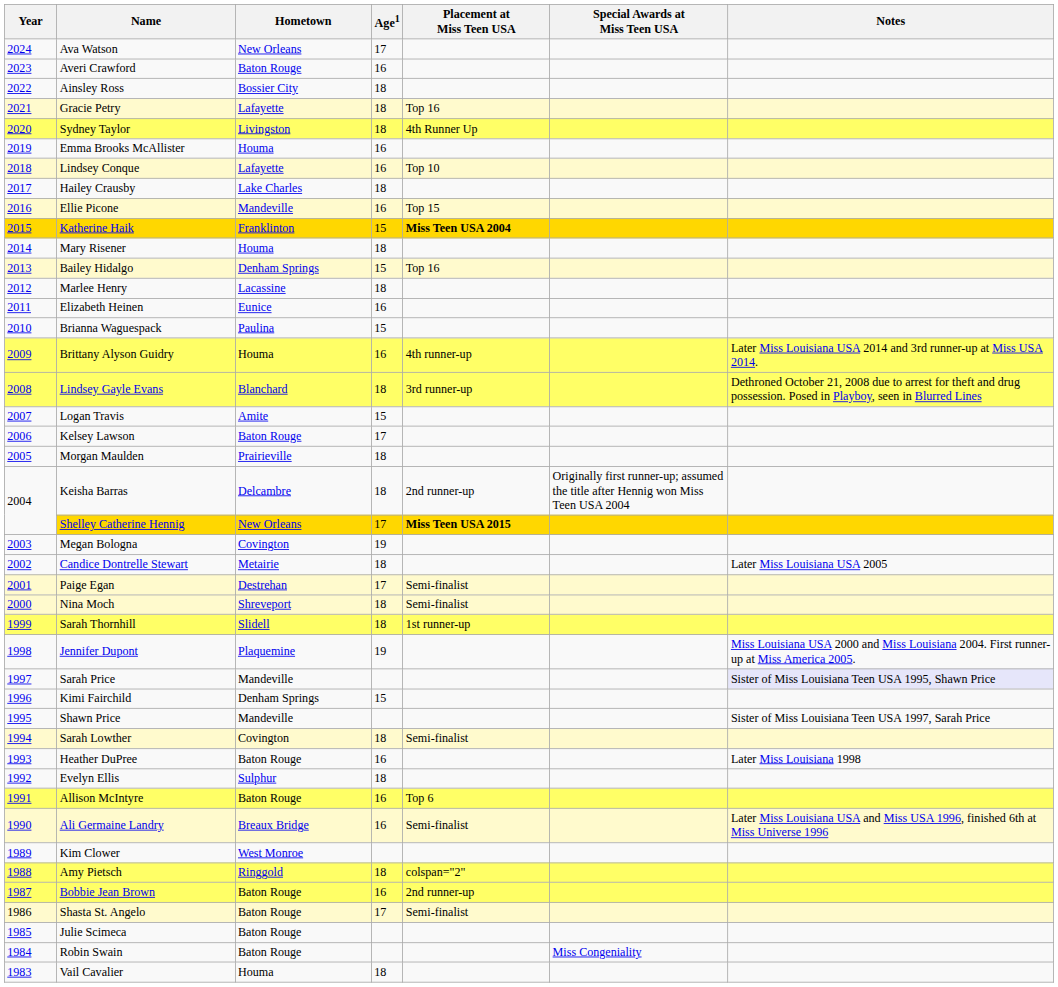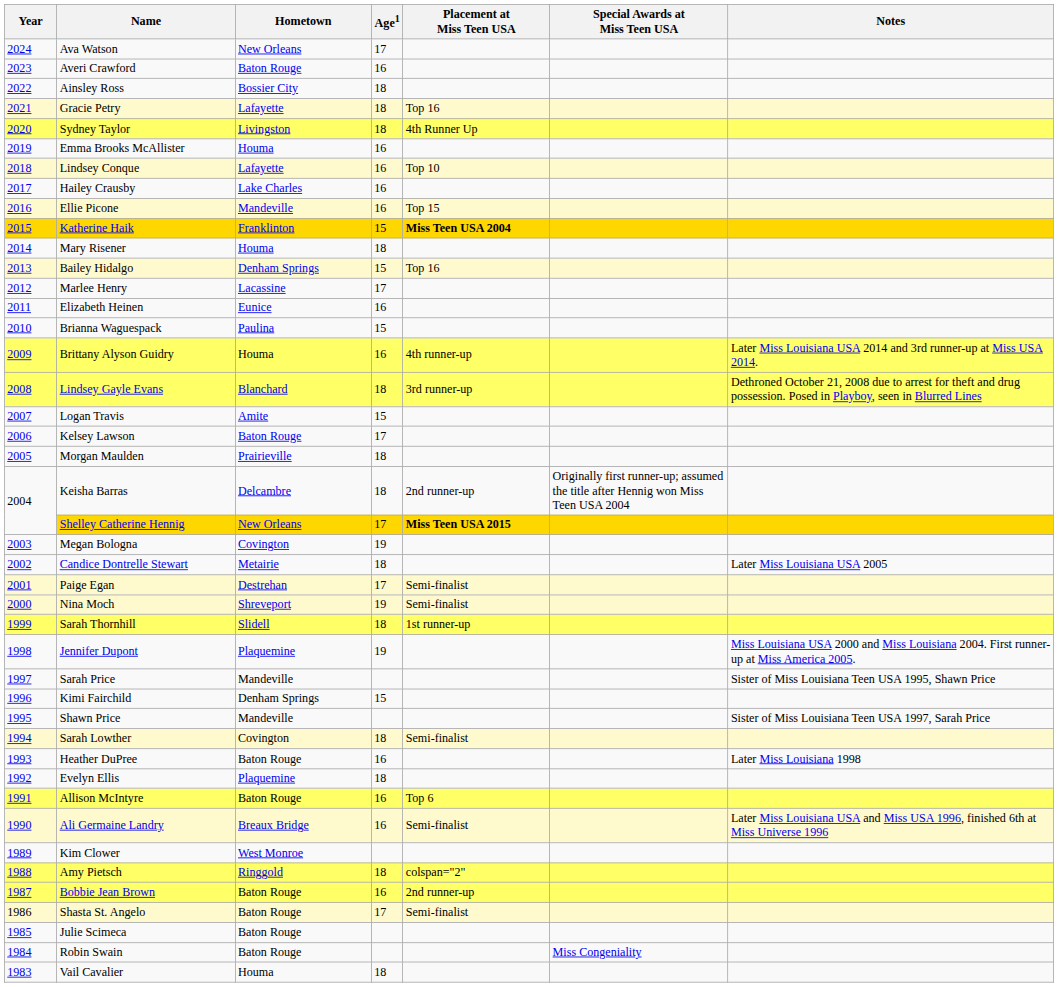(380, 188) 18 -> (380, 188) 16
(380, 288) 18 -> (380, 288) 17
(380, 604) 18 -> (380, 604) 19
(863, 679) lavender background -> (863, 679) no background
(257, 778) Sulphur -> (267, 778) Plaquemine
